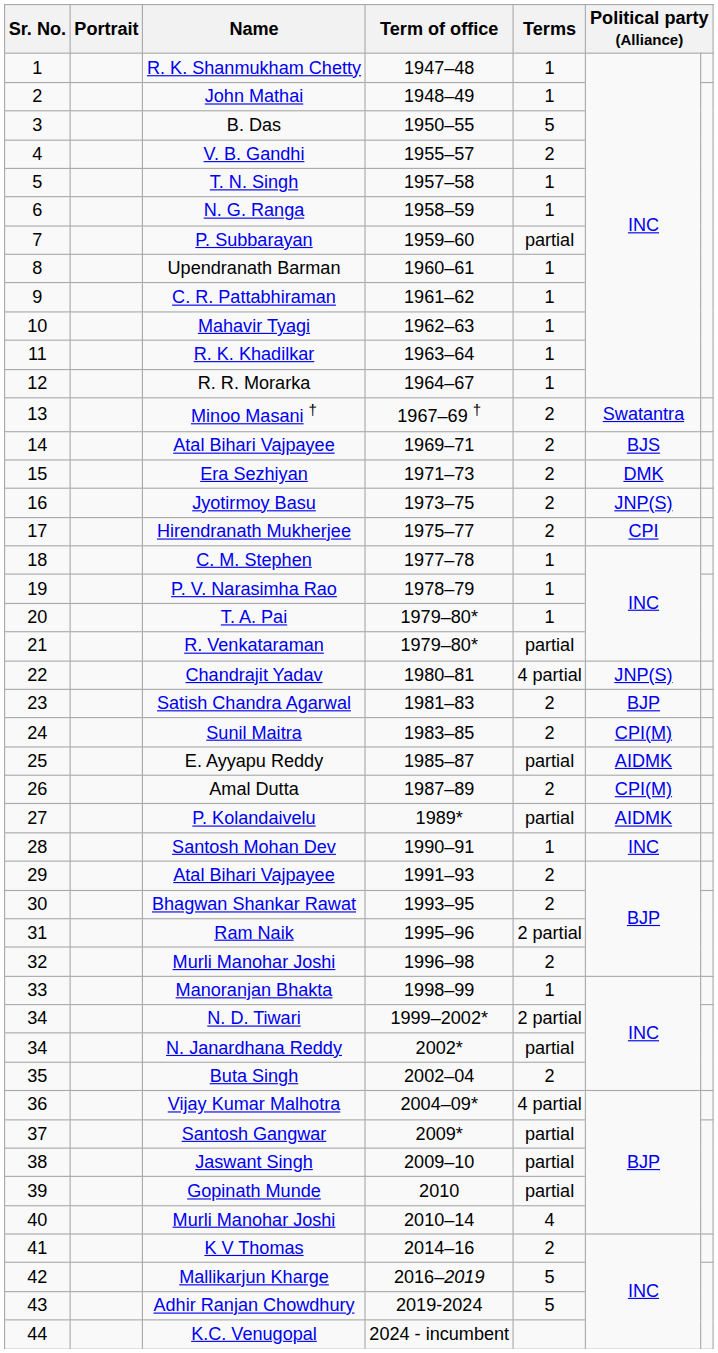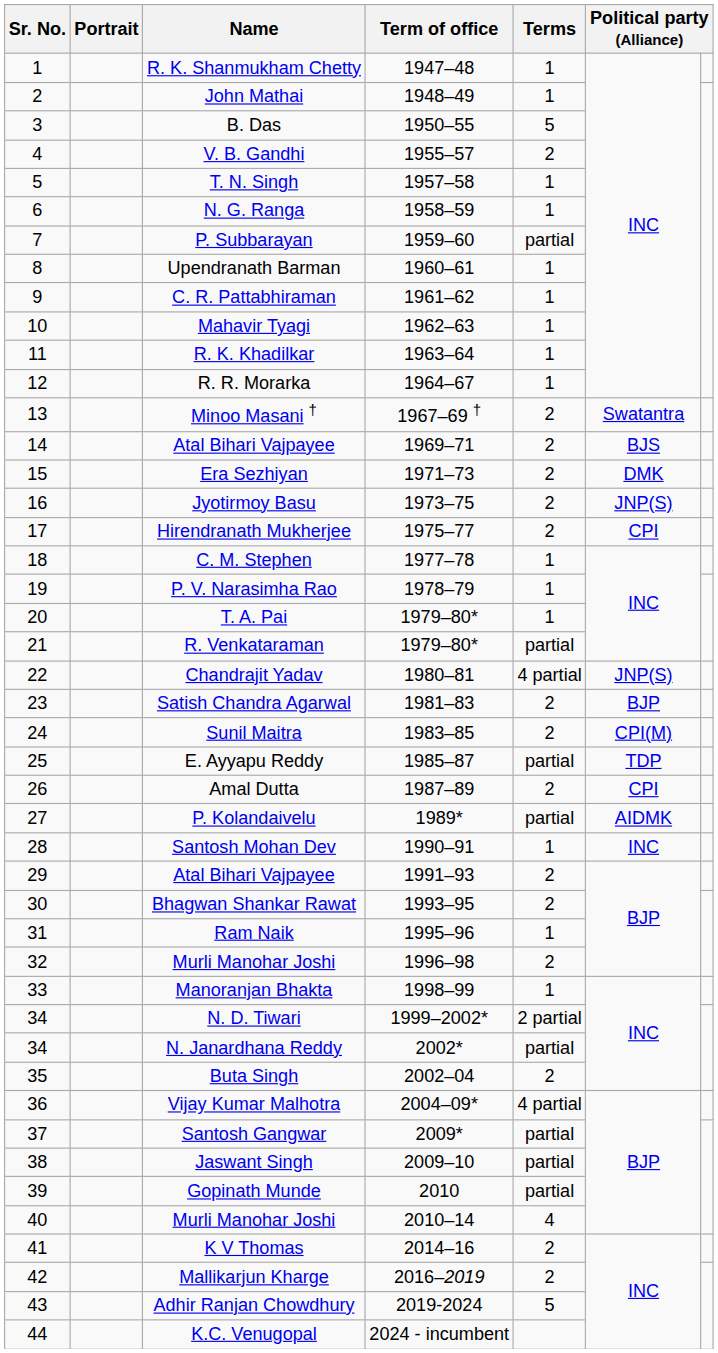(643, 760) AIDMK -> (643, 760) TDP
(643, 789) CPI(M) -> (643, 789) CPI
(550, 932) 2 partial -> (550, 932) 1
(550, 1277) 5 -> (550, 1277) 2
